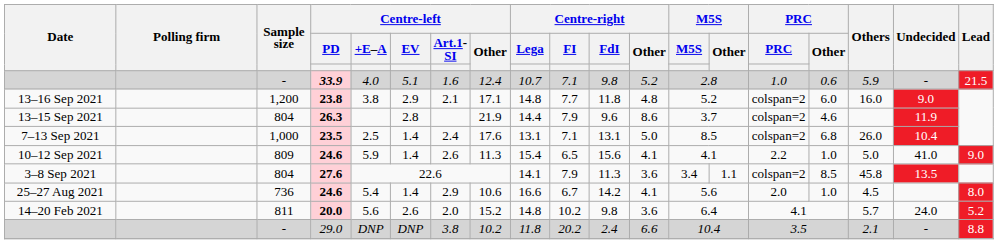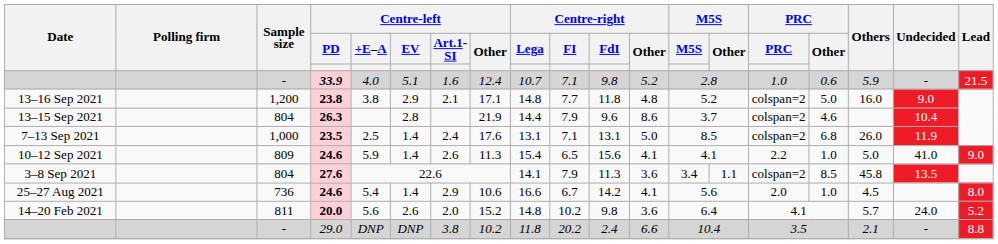(829, 98) 6.0 -> (829, 98) 5.0
(926, 117) 11.9 -> (926, 117) 10.4
(926, 136) 10.4 -> (926, 136) 11.9
